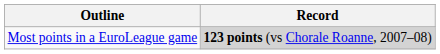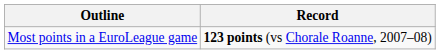(318, 38) lightgrey background -> (318, 38) no background
